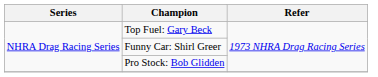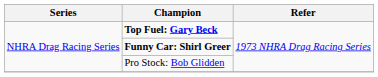(168, 29) normal -> (171, 29) bold
(173, 46) normal -> (178, 46) bold
